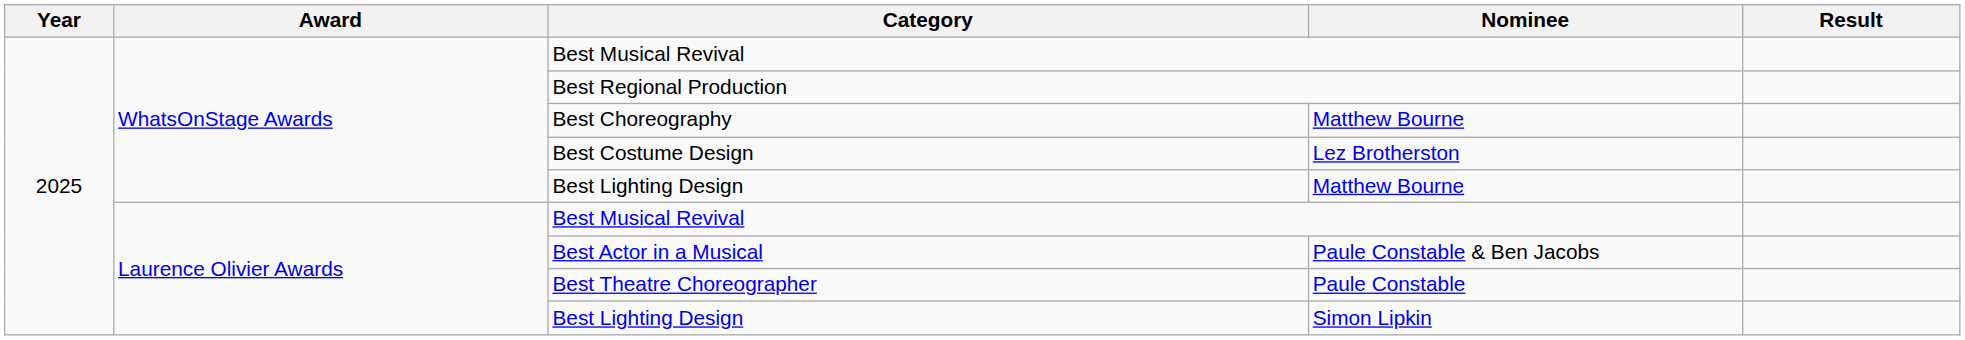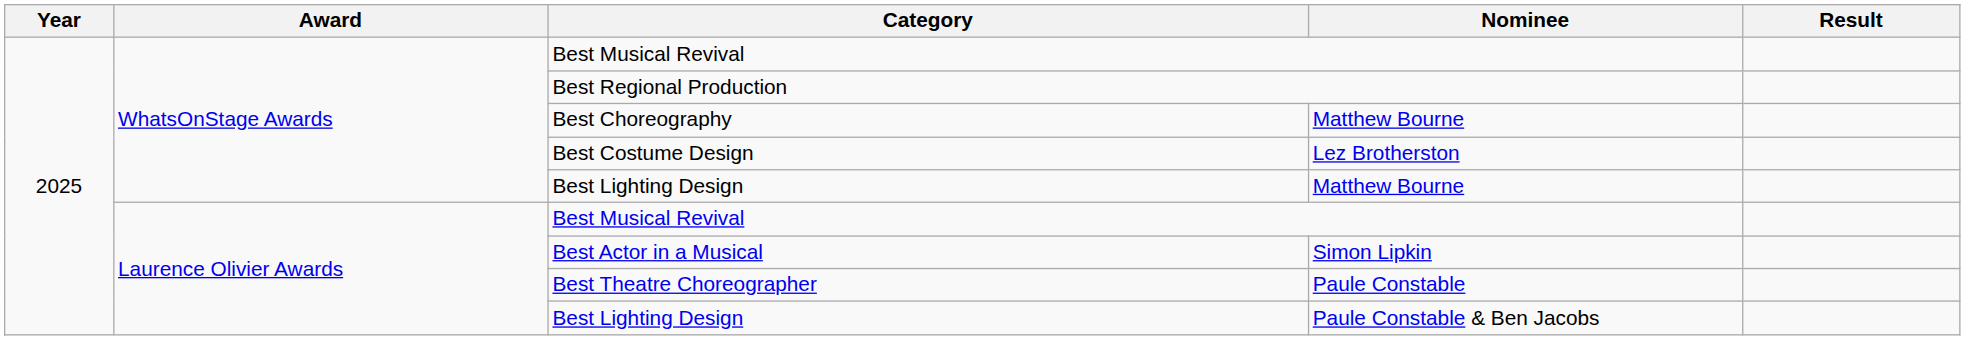(1456, 251) Paule Constable & Ben Jacobs -> (1372, 251) Simon Lipkin
(1372, 317) Simon Lipkin -> (1456, 317) Paule Constable & Ben Jacobs
